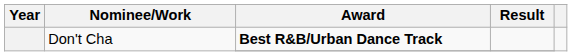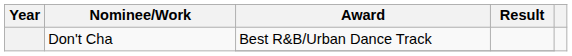(341, 39) bold -> (335, 39) normal
